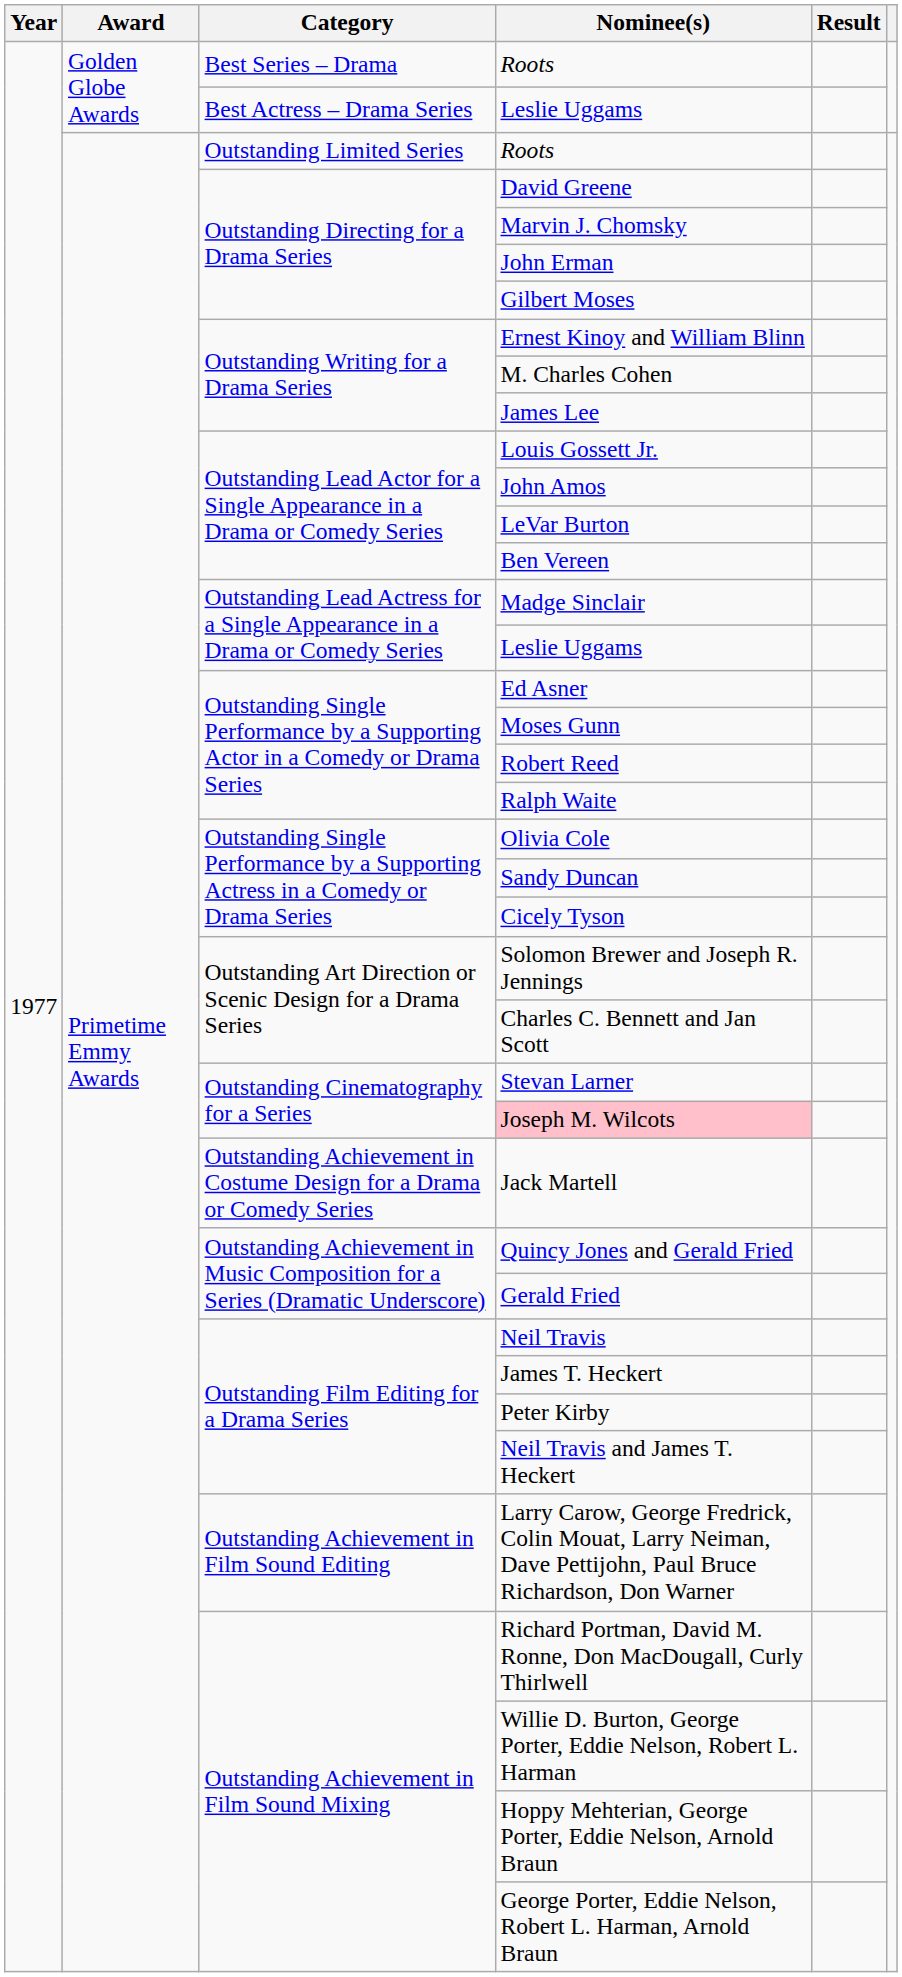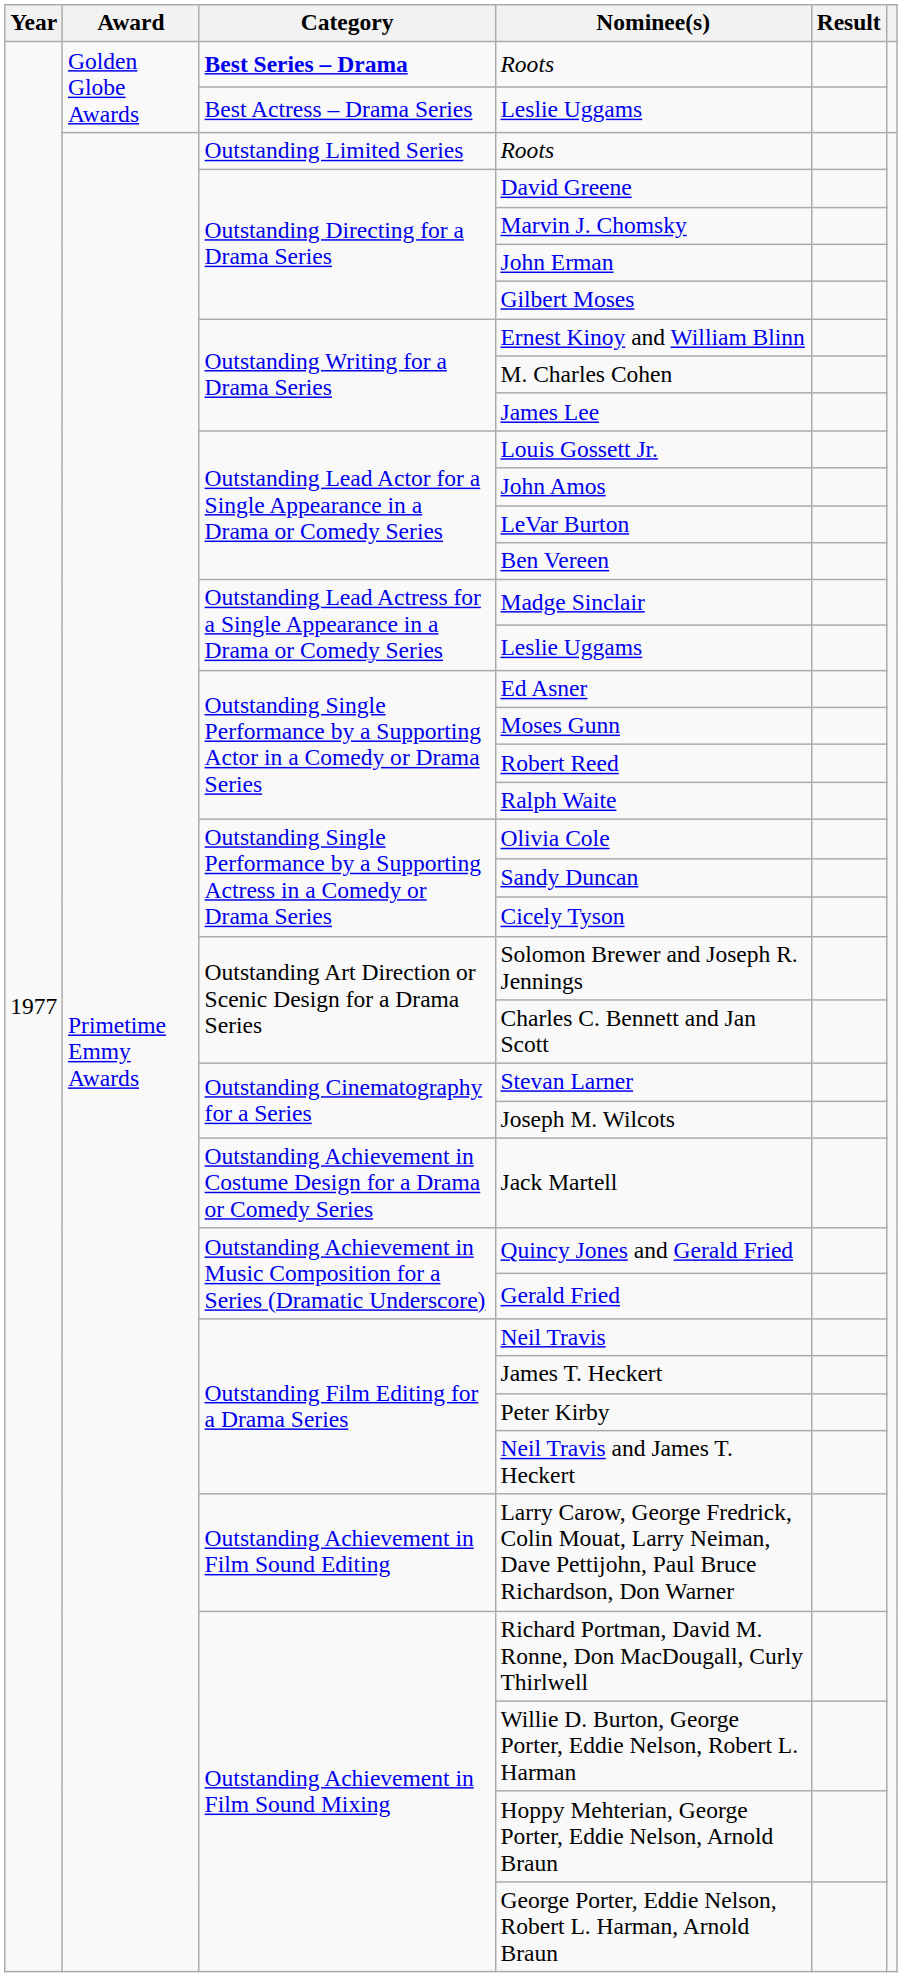(301, 64) normal -> (306, 64) bold
(588, 1119) pink background -> (588, 1119) no background
